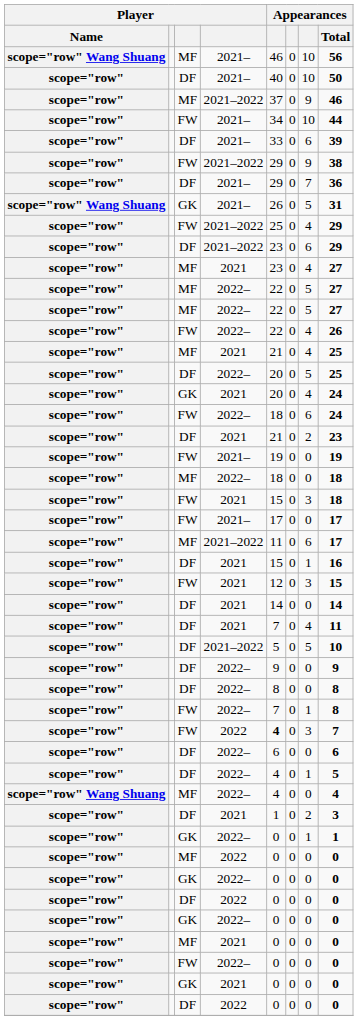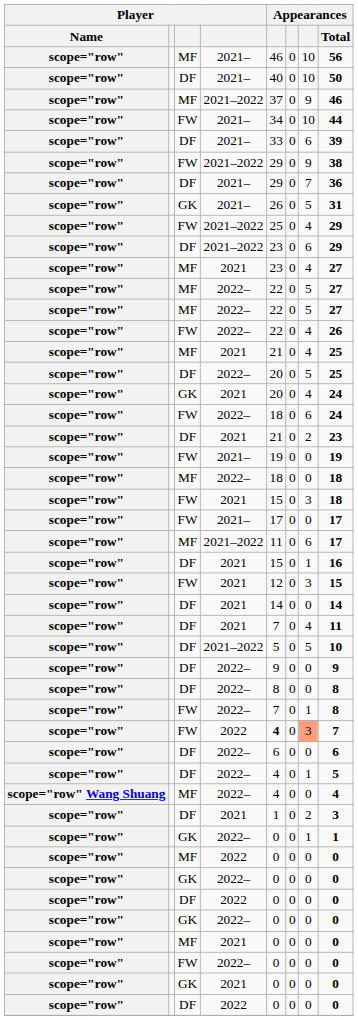(86, 57) scope="row" Wang Shuang -> (86, 57) scope="row"
(86, 204) scope="row" Wang Shuang -> (86, 204) scope="row"
(308, 731) no background -> (308, 731) lightsalmon background
